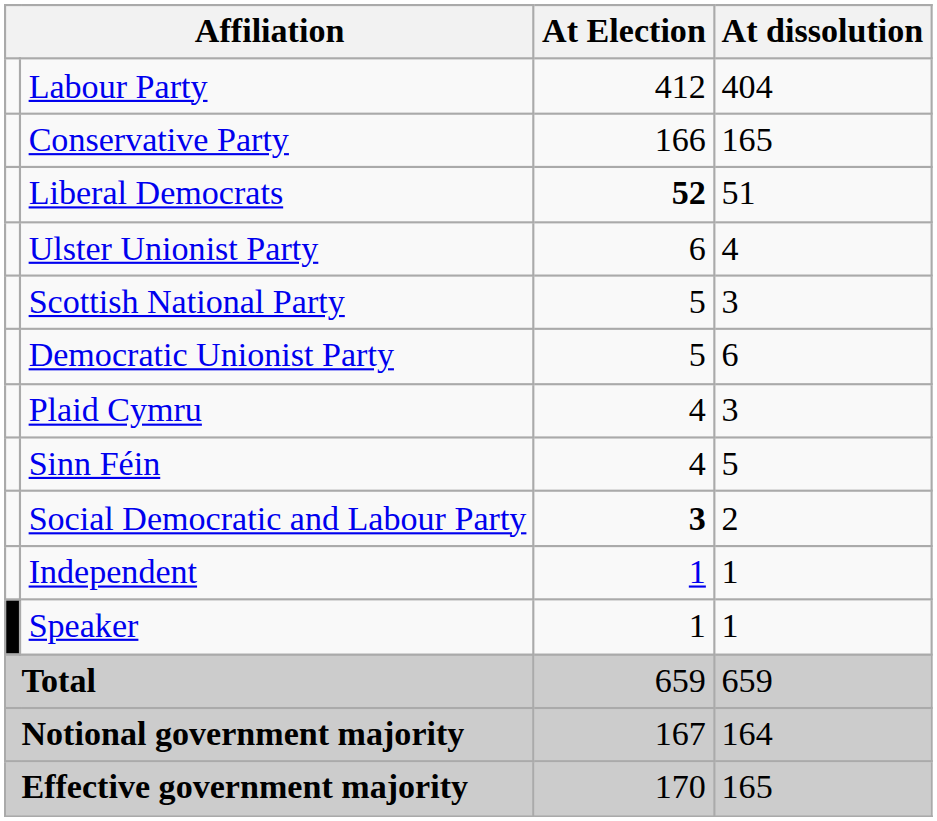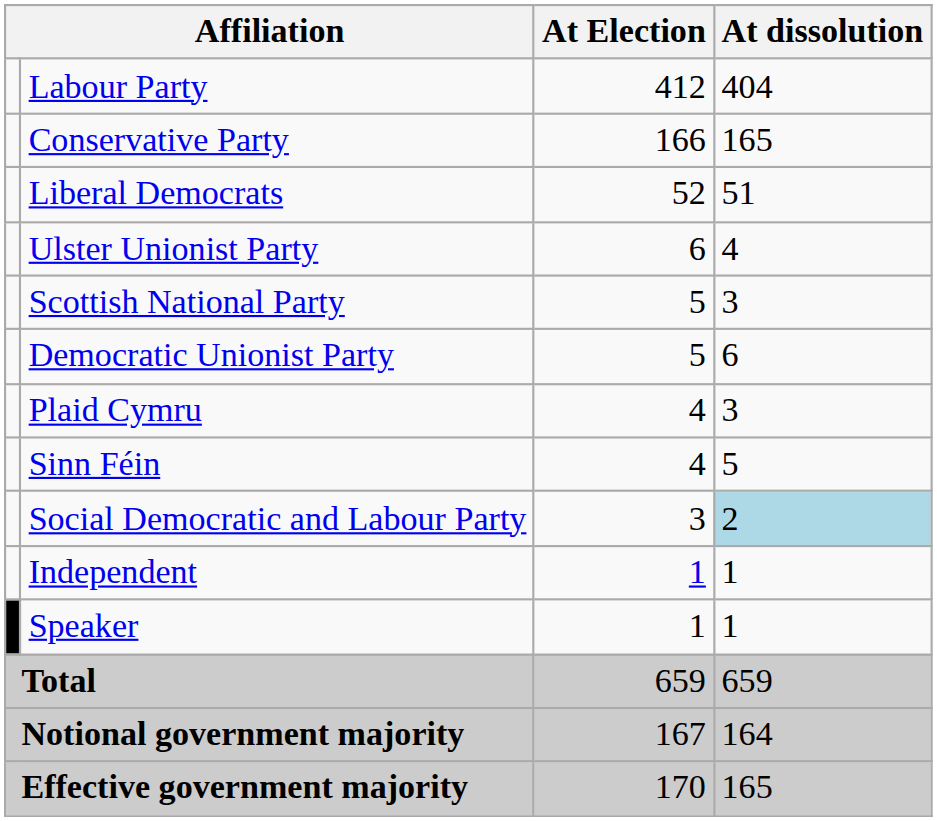(689, 193) bold -> (689, 193) normal
(697, 517) bold -> (697, 517) normal
(730, 517) no background -> (730, 517) lightblue background
